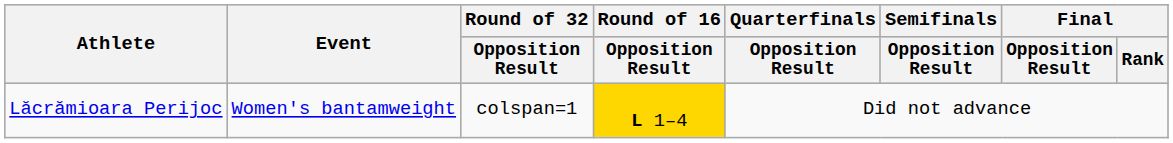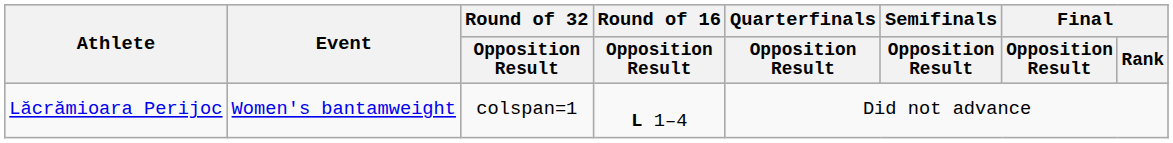(659, 121) gold background -> (659, 121) no background
